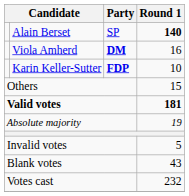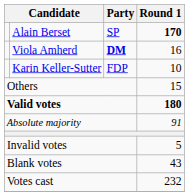(173, 31) 140 -> (173, 31) 170
(118, 68) bold -> (117, 68) normal
(173, 104) 181 -> (173, 104) 180
(176, 122) 19 -> (176, 122) 91
